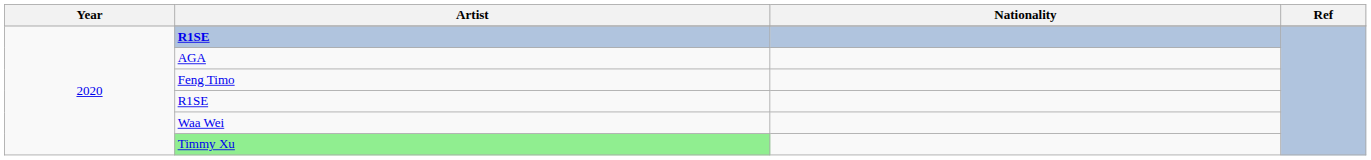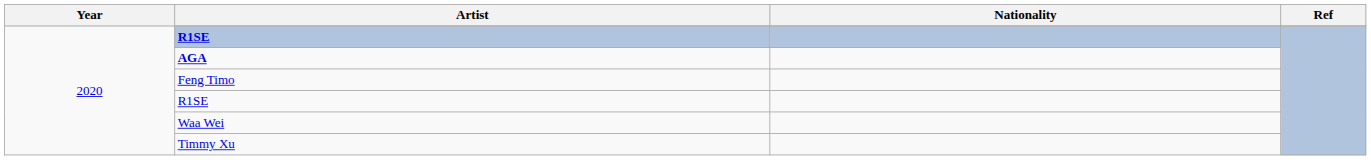(192, 58) normal -> (192, 58) bold
(206, 144) lightgreen background -> (206, 144) no background
